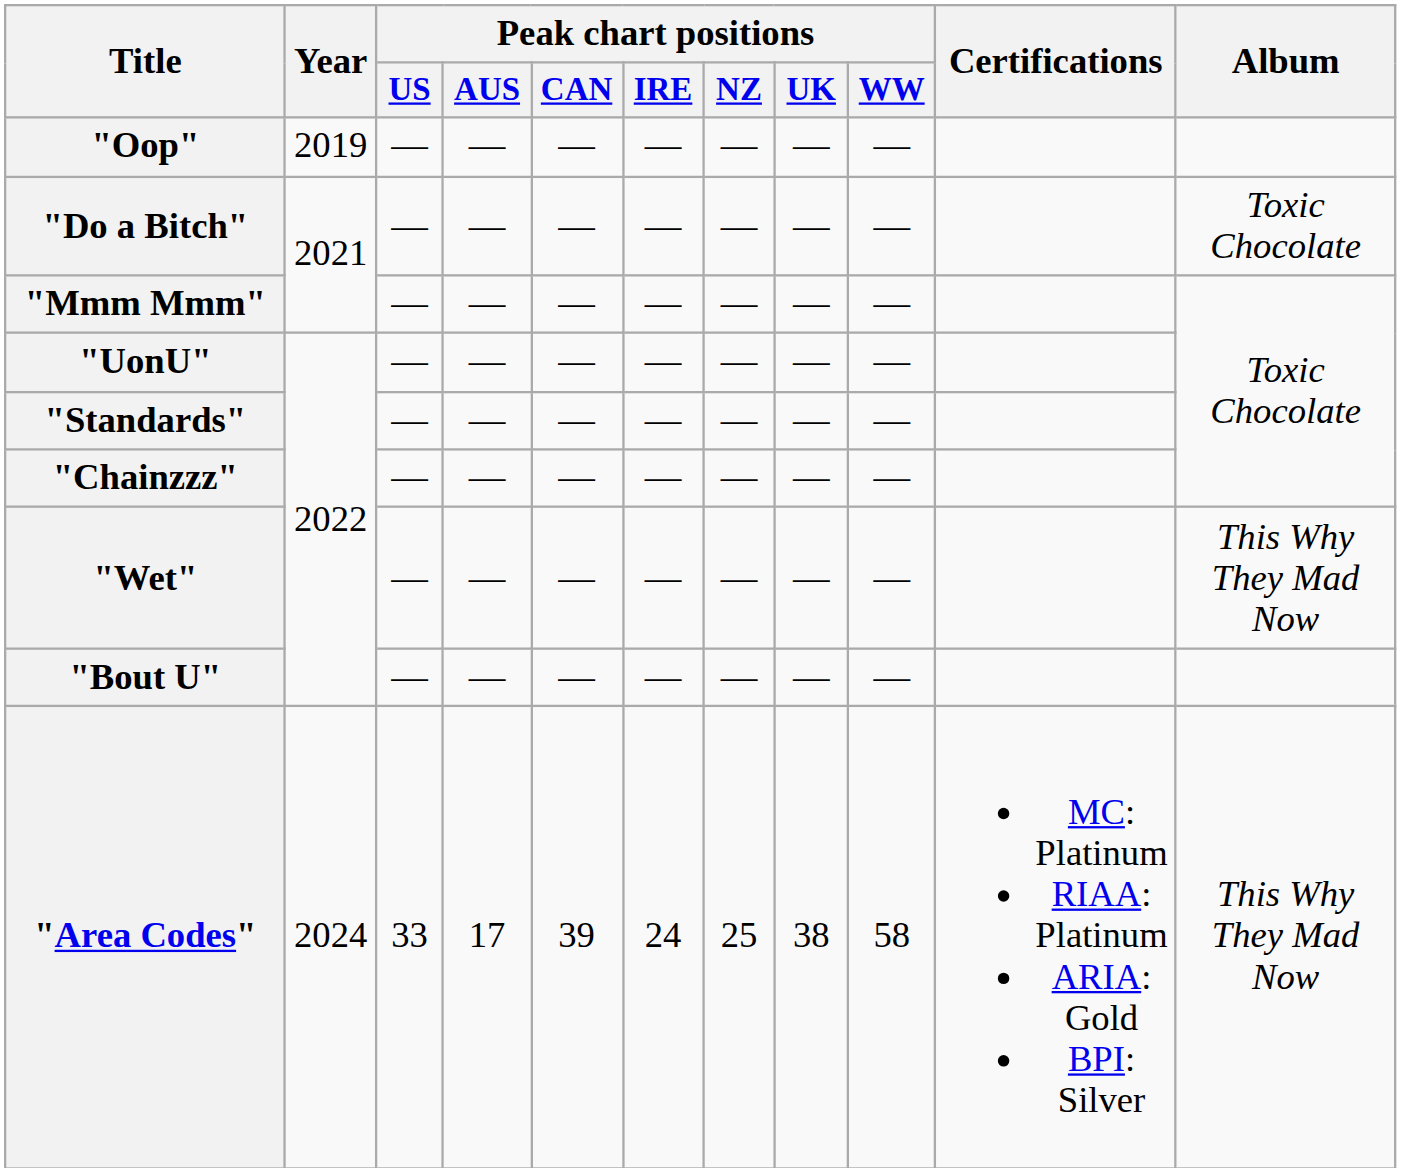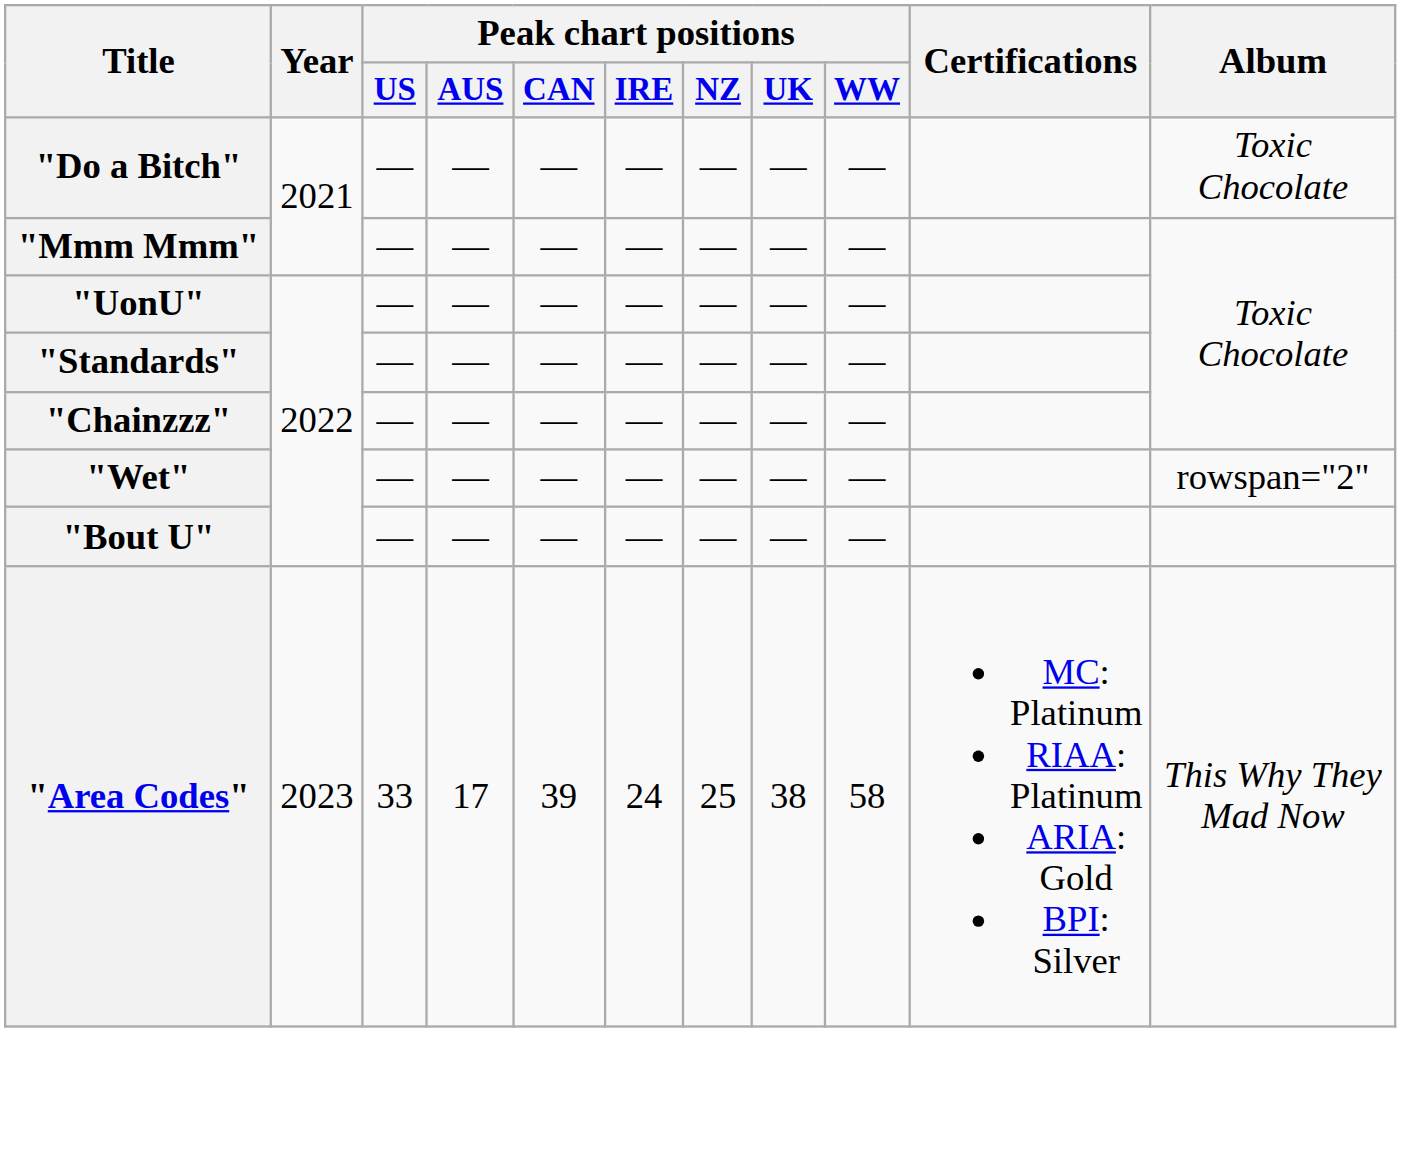- row: (145, 146)
(1286, 577) This Why They Mad Now -> (1273, 477) rowspan="2"
(331, 936) 2024 -> (317, 795) 2023
